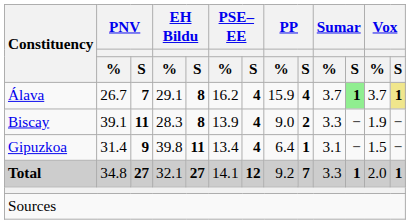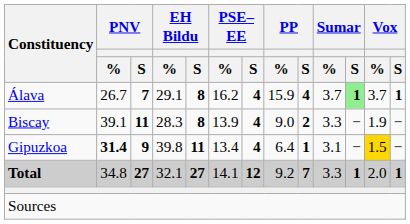(399, 95) khaki background -> (399, 95) no background
(114, 147) normal -> (114, 147) bold
(377, 147) no background -> (377, 147) gold background
